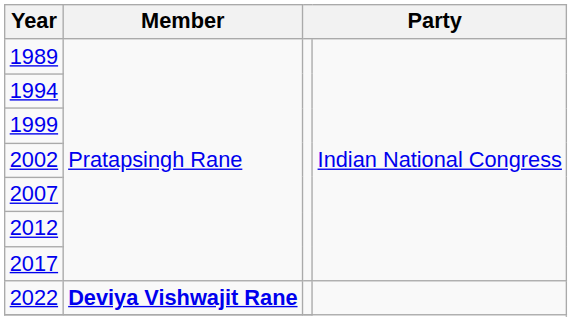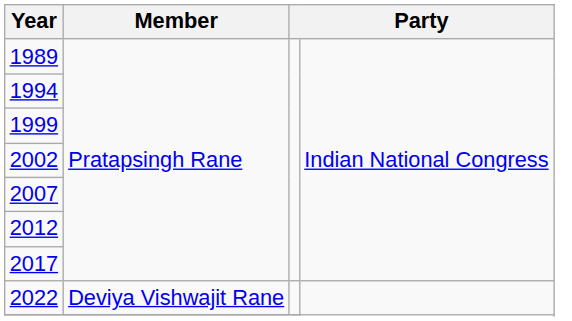(183, 297) bold -> (176, 297) normal
